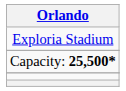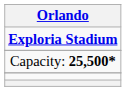(63, 38) normal -> (63, 38) bold
